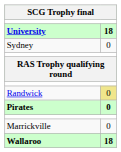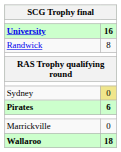(108, 31) 18 -> (108, 31) 16
(20, 45) Sydney -> (25, 45) Randwick
(108, 45) 0 -> (108, 45) 8
(25, 93) Randwick -> (20, 93) Sydney
(108, 107) 0 -> (108, 107) 6
